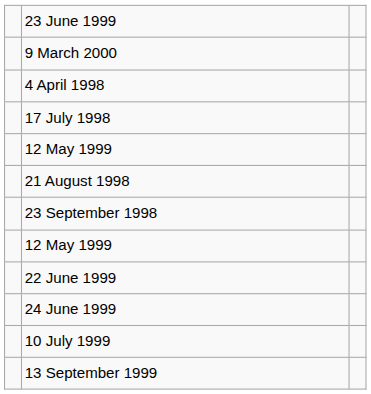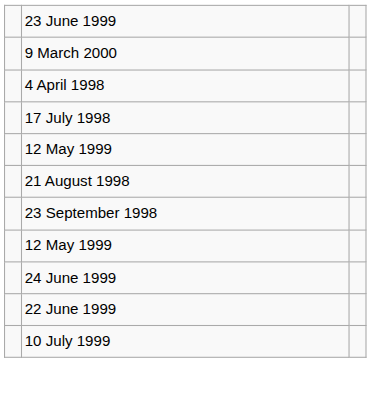rows swapped: (13, 278) <-> (13, 310)
- row: (13, 374)
